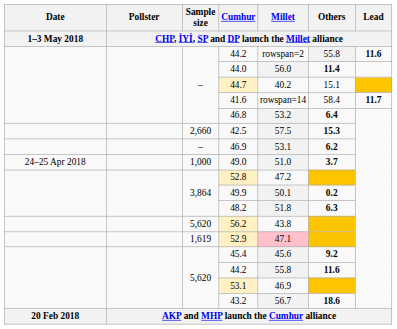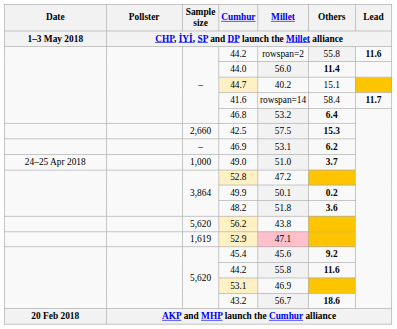(332, 208) 6.3 -> (332, 208) 3.6
